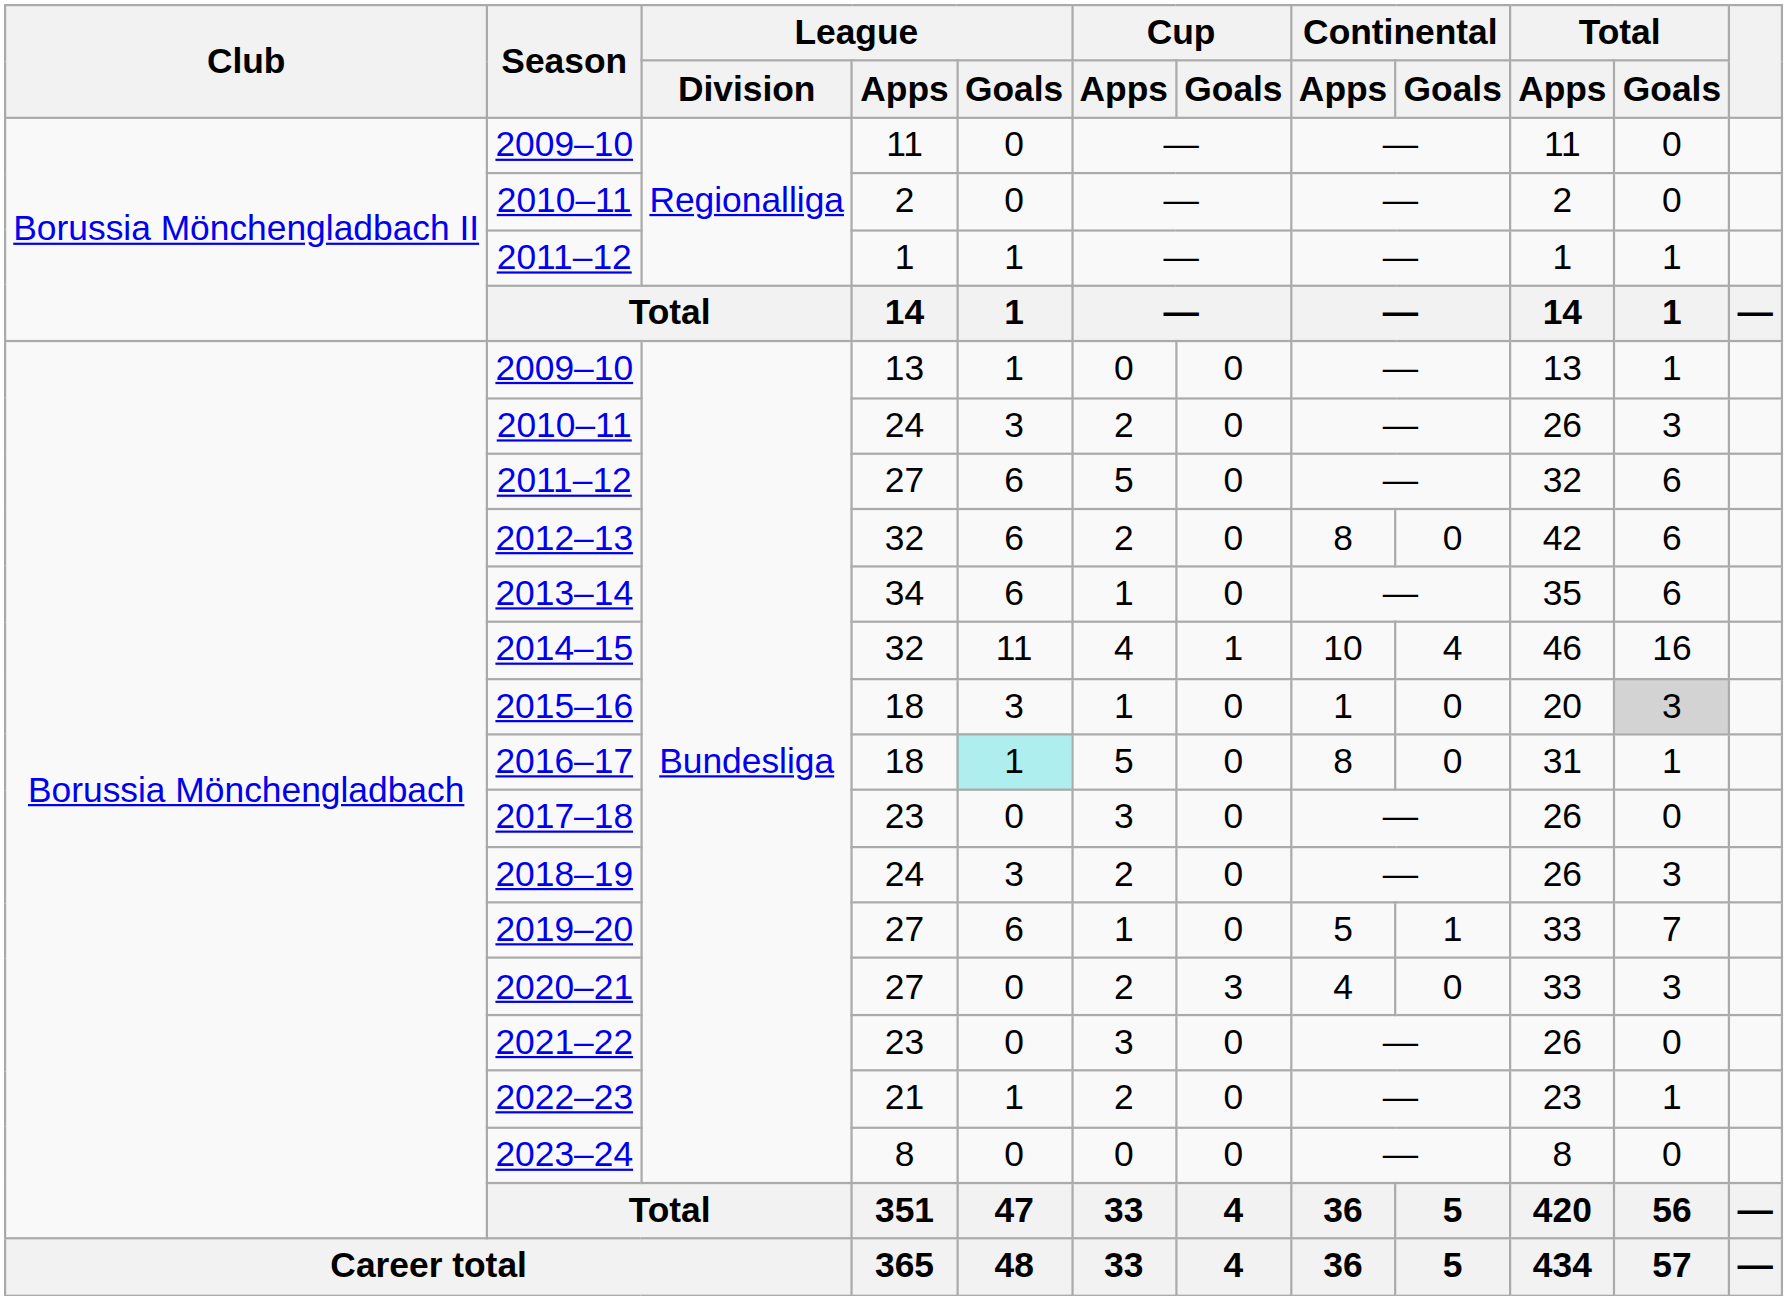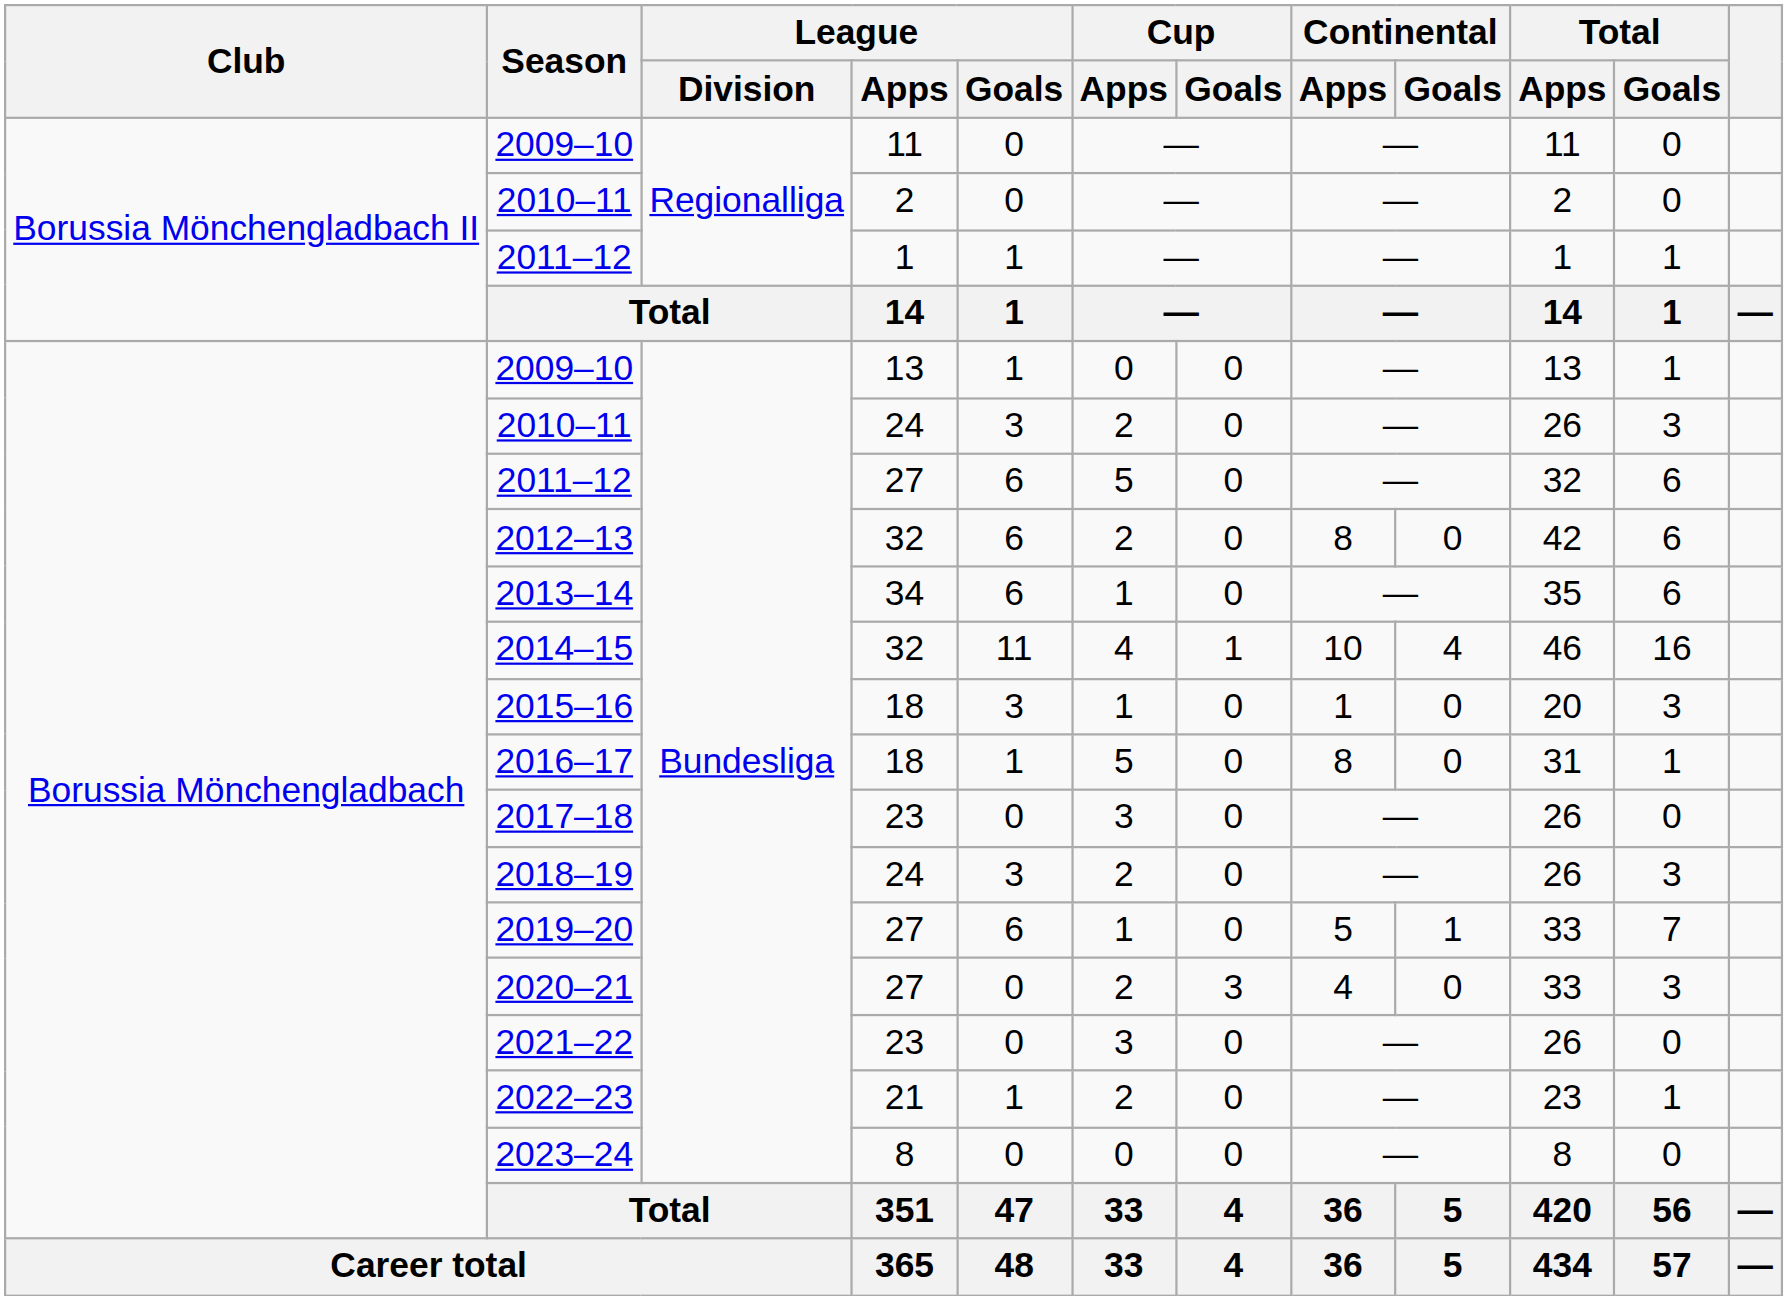(1672, 705) lightgrey background -> (1672, 705) no background
(1014, 761) paleturquoise background -> (1014, 761) no background
